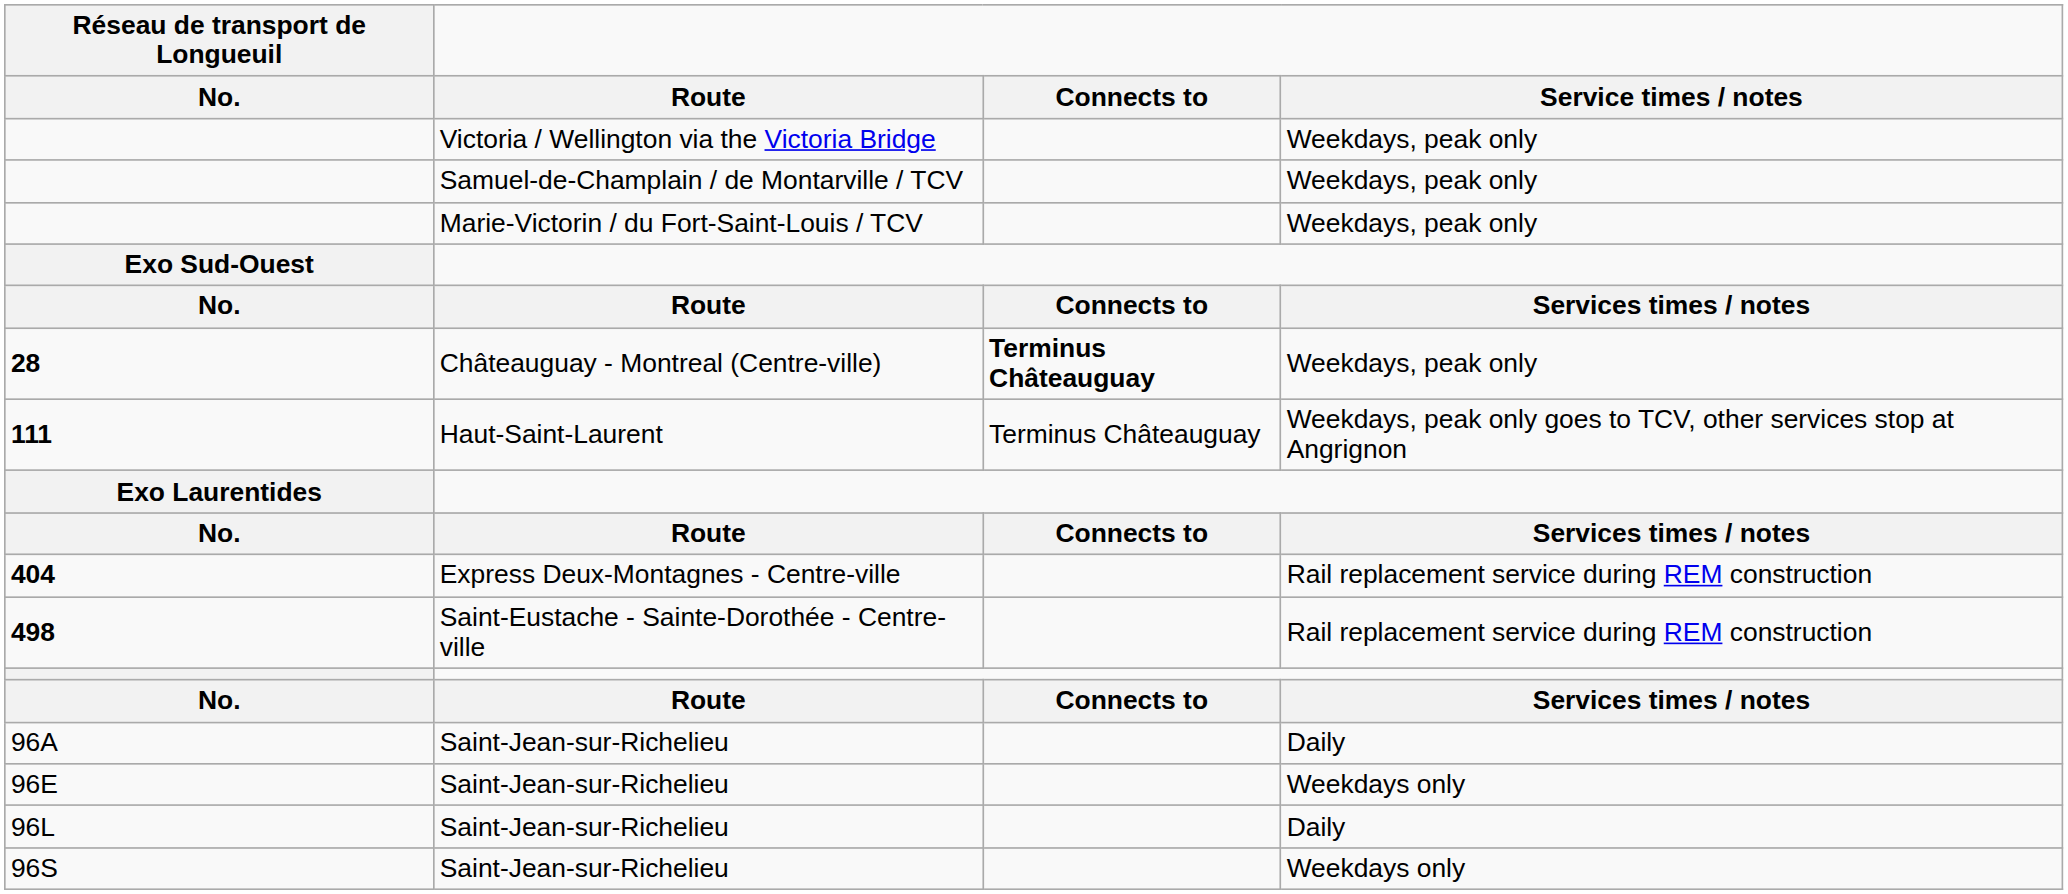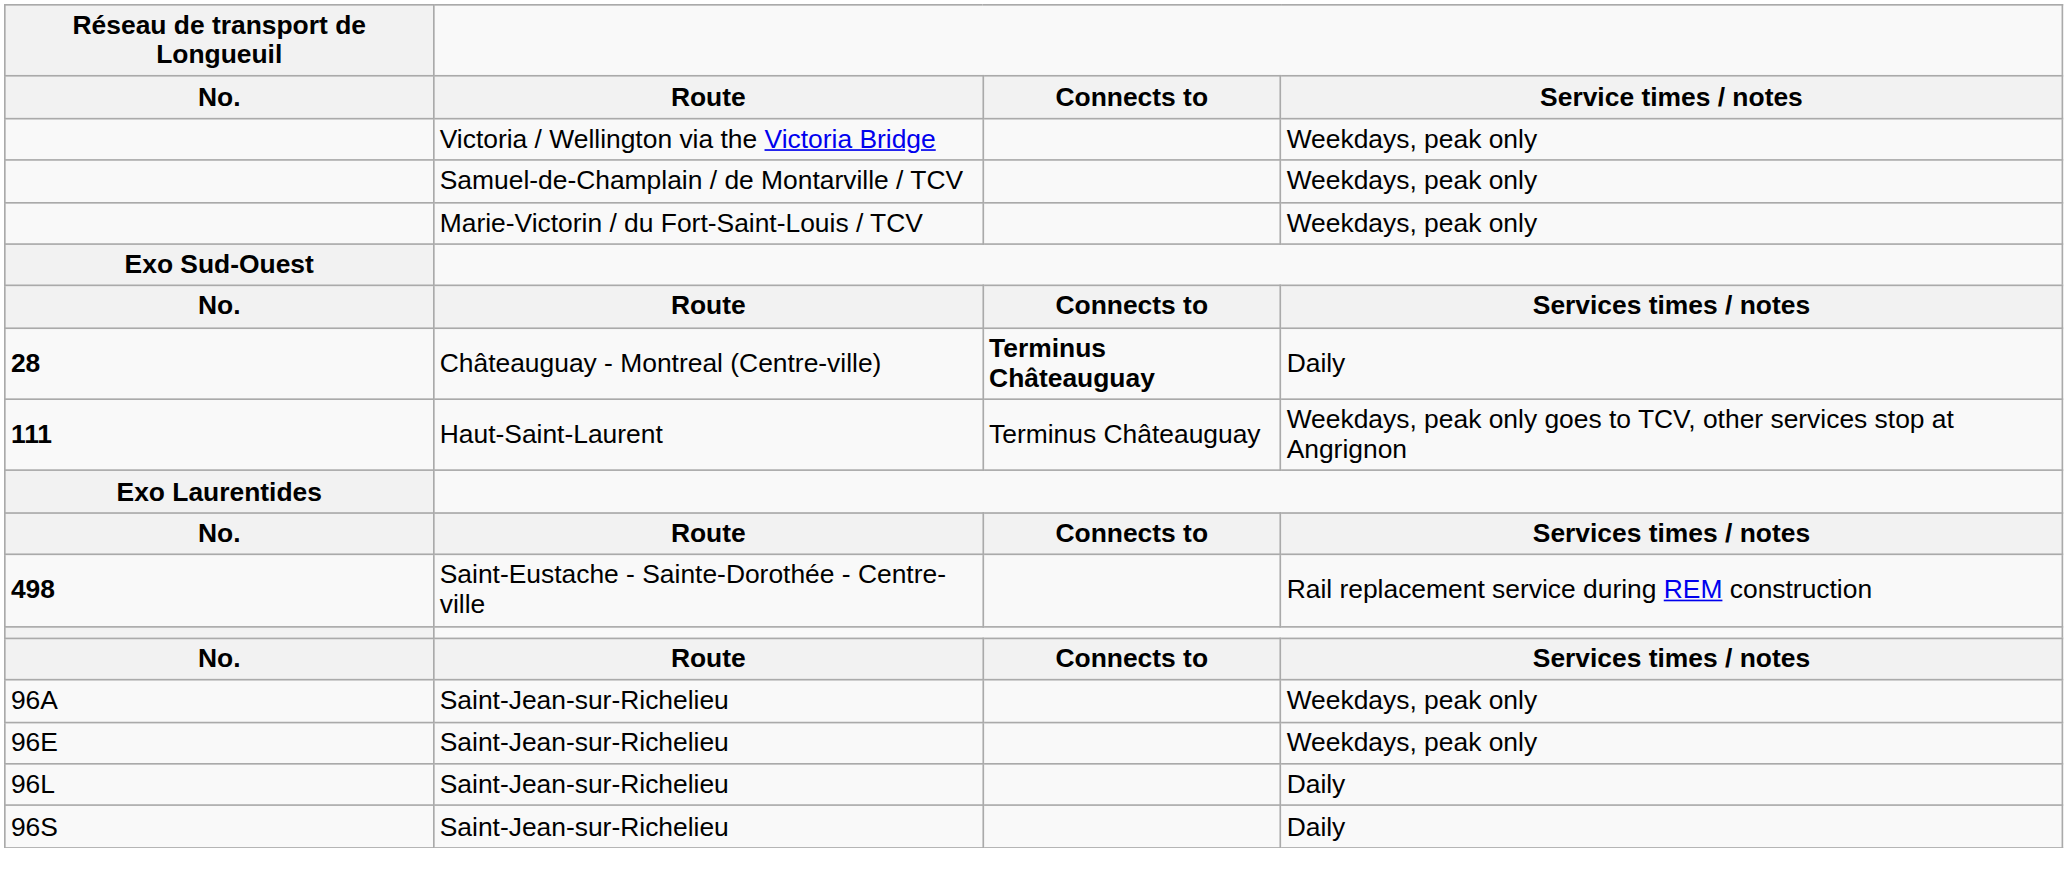(1412, 363) Weekdays, peak only -> (1316, 363) Daily
- row: (33, 575)
(1316, 742) Daily -> (1412, 700) Weekdays, peak only
(1376, 784) Weekdays only -> (1412, 742) Weekdays, peak only
(1376, 868) Weekdays only -> (1316, 826) Daily
